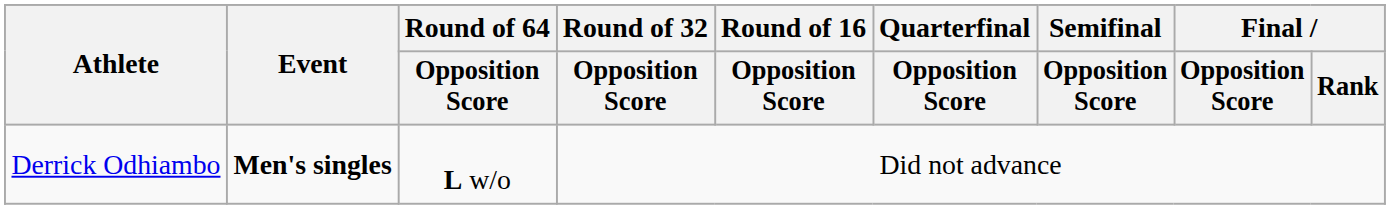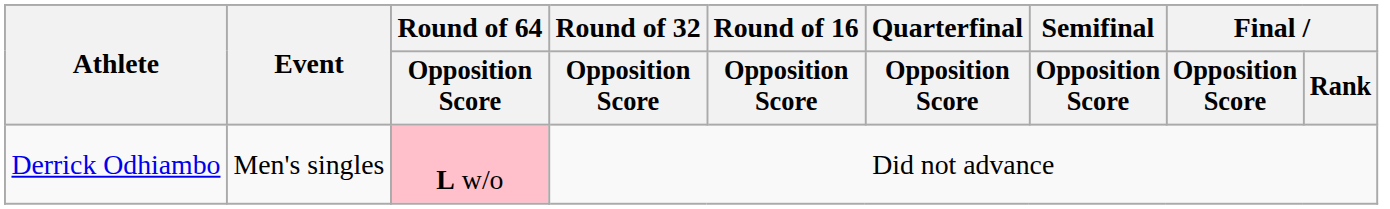(313, 164) bold -> (309, 164) normal
(477, 180) no background -> (470, 180) pink background
